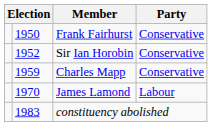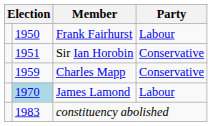(172, 33) Conservative -> (157, 33) Labour
(27, 53) 1952 -> (27, 53) 1951
(27, 92) no background -> (27, 92) lightblue background
